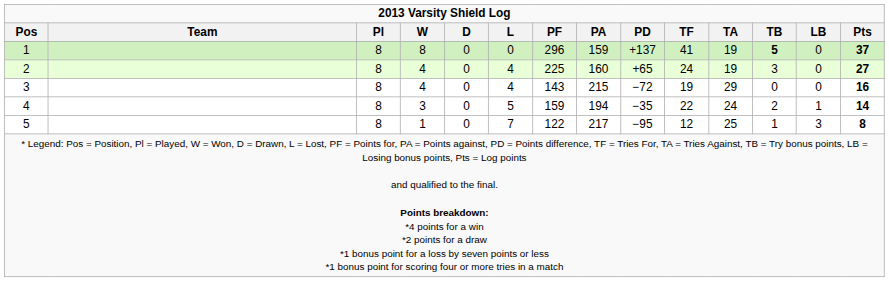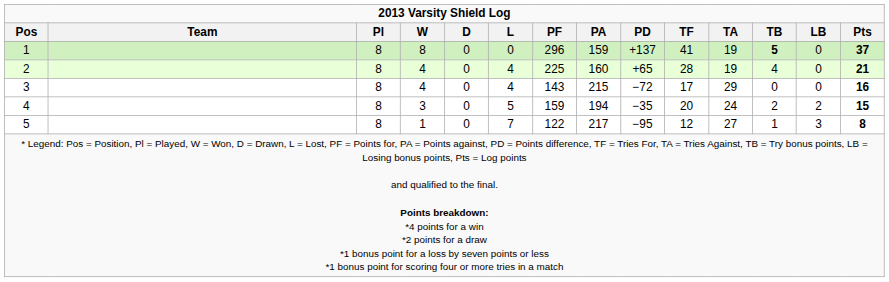(686, 69) 24 -> (686, 69) 28
(774, 69) 3 -> (774, 69) 4
(863, 69) 27 -> (863, 69) 21
(686, 87) 19 -> (686, 87) 17
(686, 106) 22 -> (686, 106) 20
(818, 106) 1 -> (818, 106) 2
(863, 106) 14 -> (863, 106) 15
(730, 124) 25 -> (730, 124) 27
